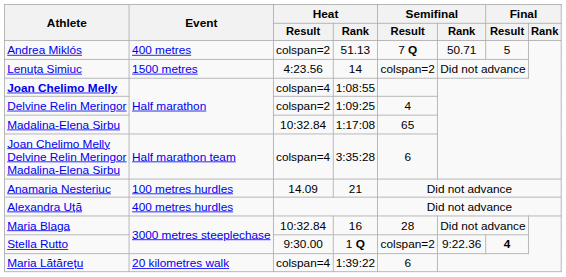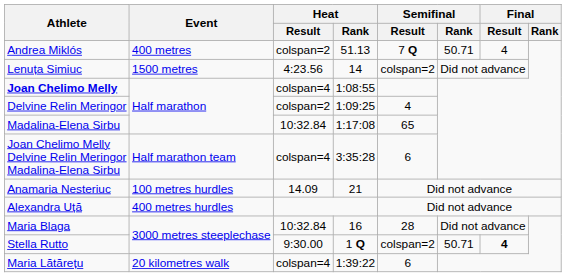(507, 50) 5 -> (504, 50) 4
(462, 245) 9:22.36 -> (459, 245) 50.71
